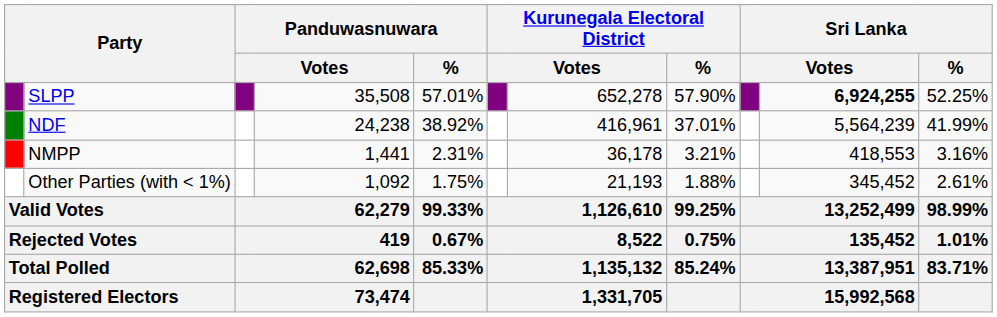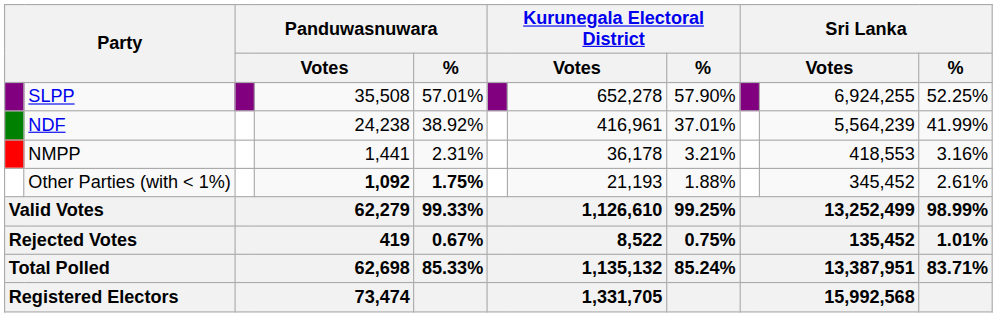(875, 96) bold -> (875, 96) normal
(387, 182) normal -> (387, 182) bold
(458, 182) normal -> (458, 182) bold
